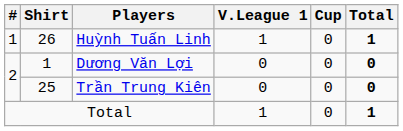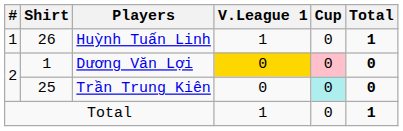(263, 65) no background -> (263, 65) gold background
(328, 65) no background -> (328, 65) pink background
(328, 89) no background -> (328, 89) paleturquoise background
